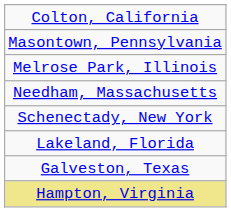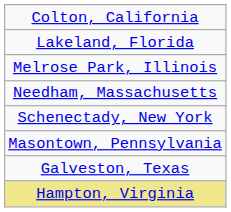(115, 42) Masontown, Pennsylvania -> (115, 42) Lakeland, Florida
(115, 143) Lakeland, Florida -> (115, 143) Masontown, Pennsylvania
